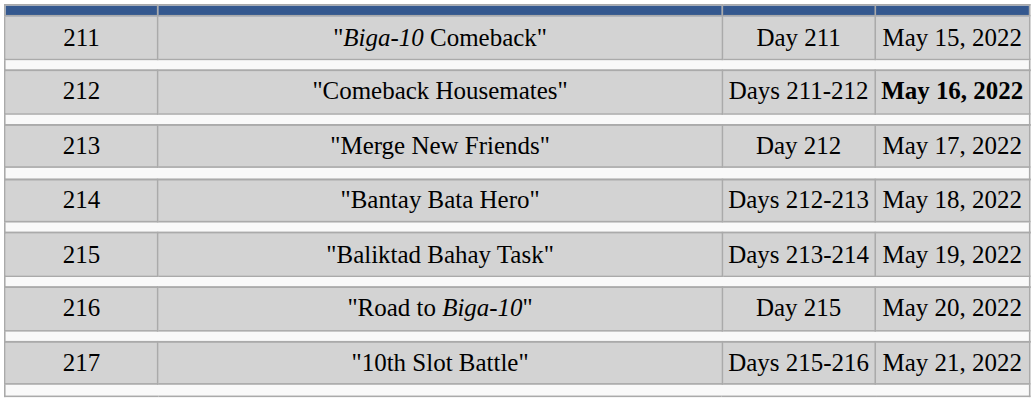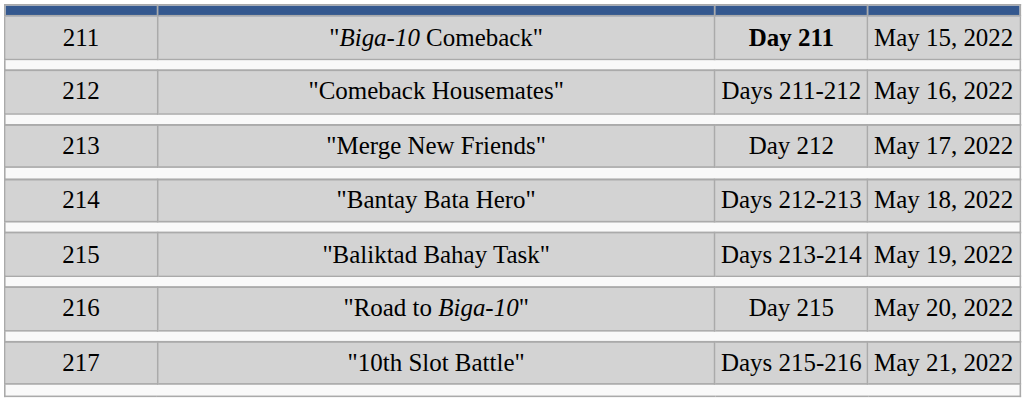(799, 37) normal -> (791, 37) bold
(952, 91) bold -> (944, 91) normal
